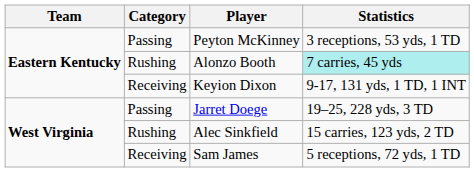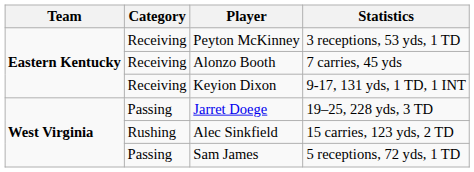(150, 39) Passing -> (157, 39) Receiving
(152, 62) Rushing -> (157, 62) Receiving
(354, 62) paleturquoise background -> (354, 62) no background
(157, 155) Receiving -> (150, 155) Passing
